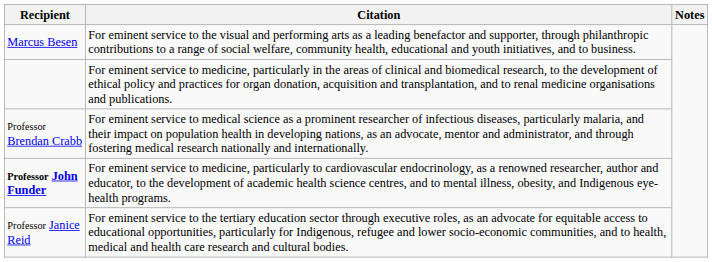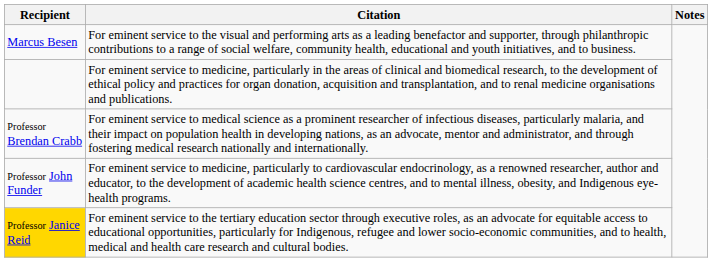(42, 183) bold -> (40, 183) normal
(44, 232) no background -> (44, 232) gold background
